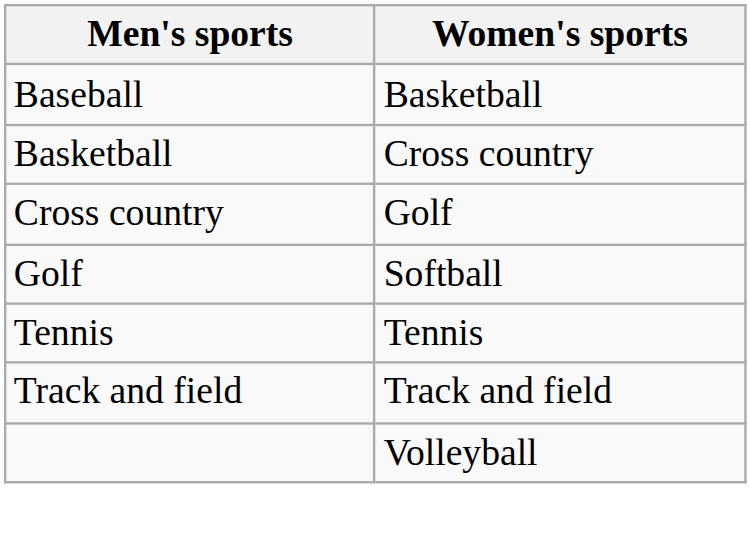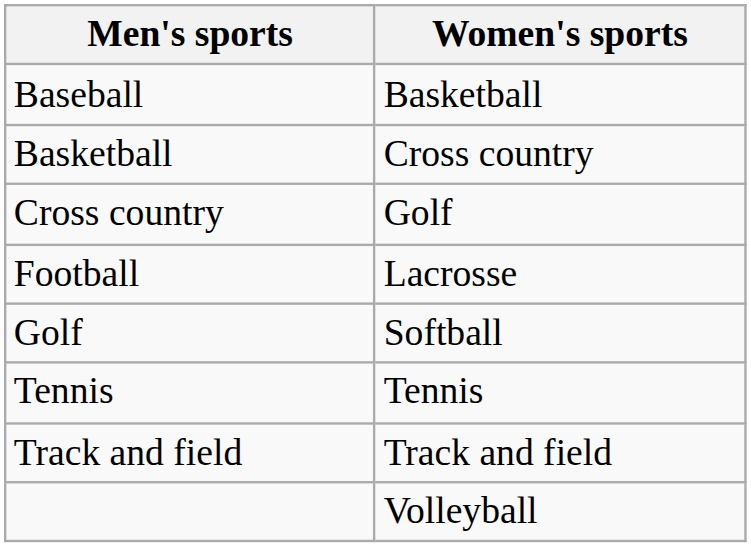+ row: (77, 272)
